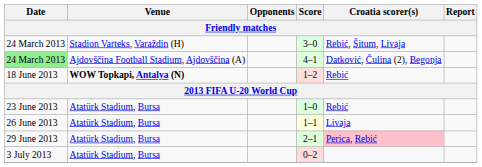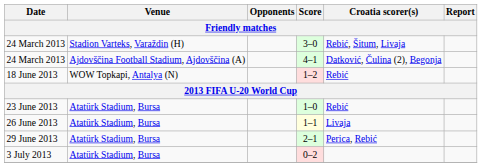(36, 59) lightgreen background -> (36, 59) no background
(127, 75) bold -> (124, 75) normal
(351, 138) pink background -> (351, 138) no background
